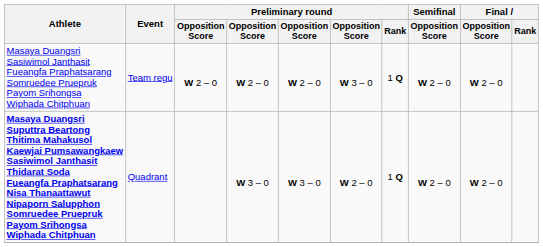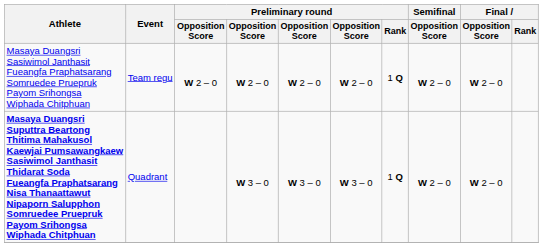(356, 83) W 3 – 0 -> (356, 83) W 2 – 0
(356, 182) W 2 – 0 -> (356, 182) W 3 – 0
